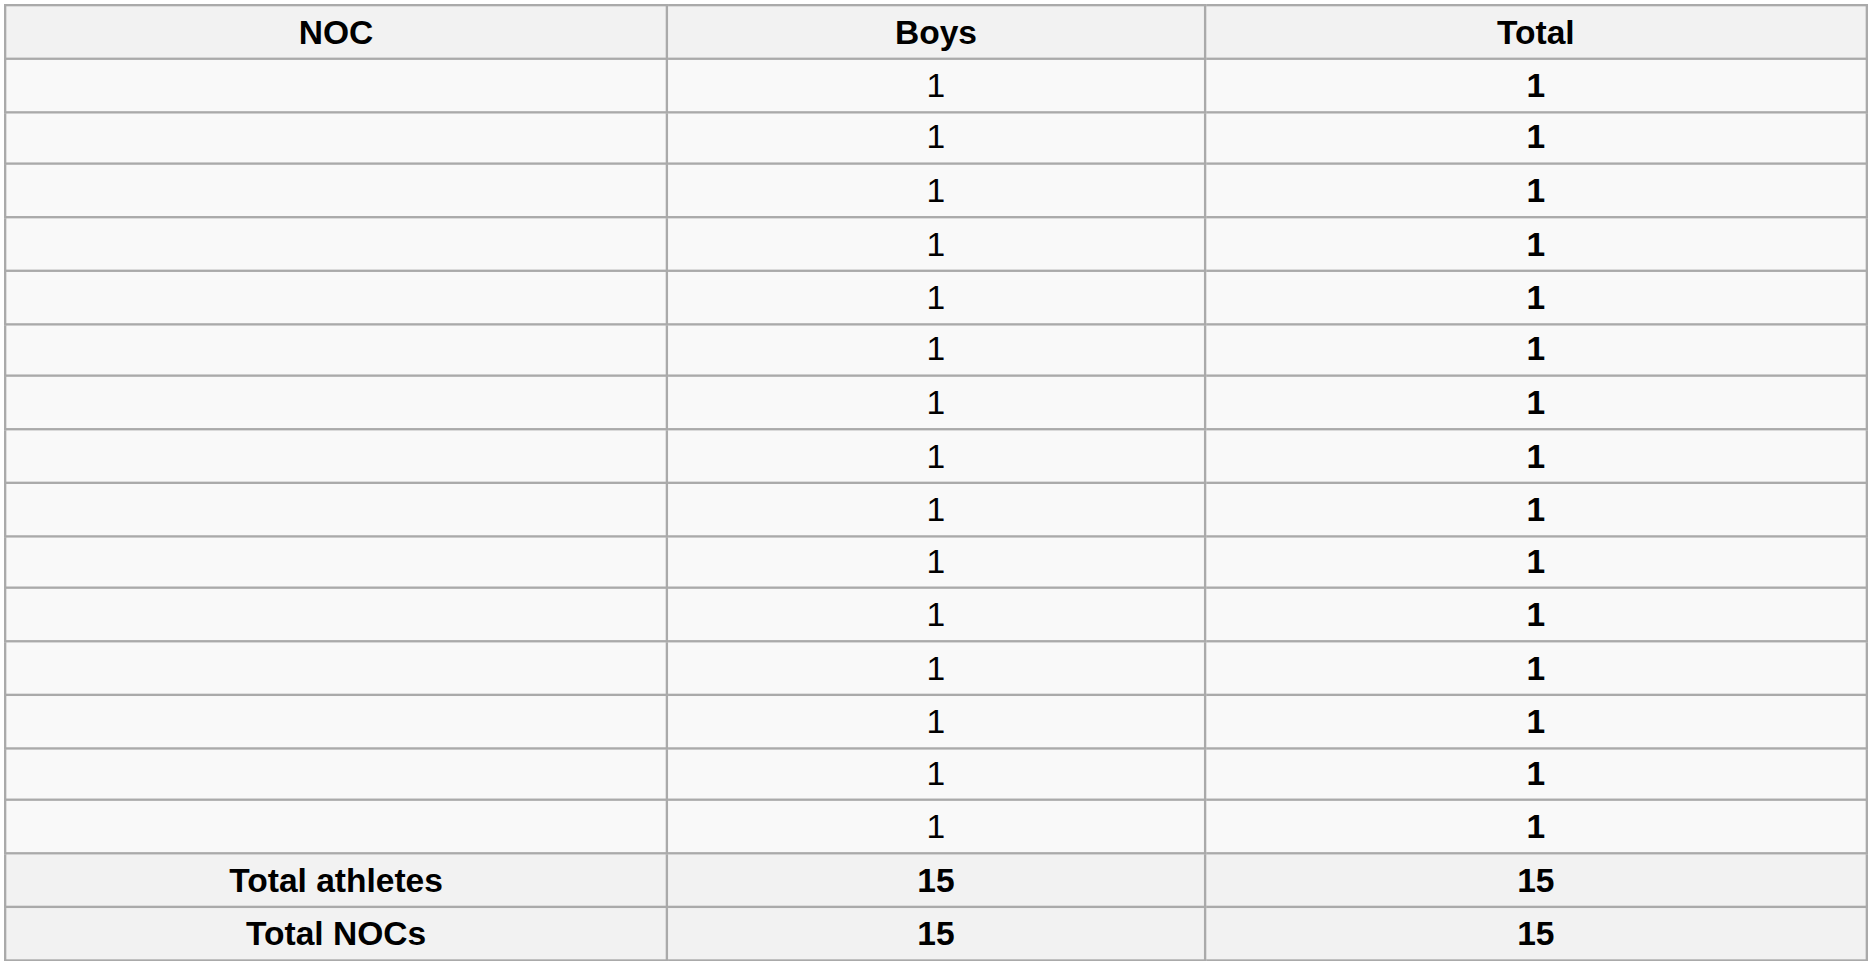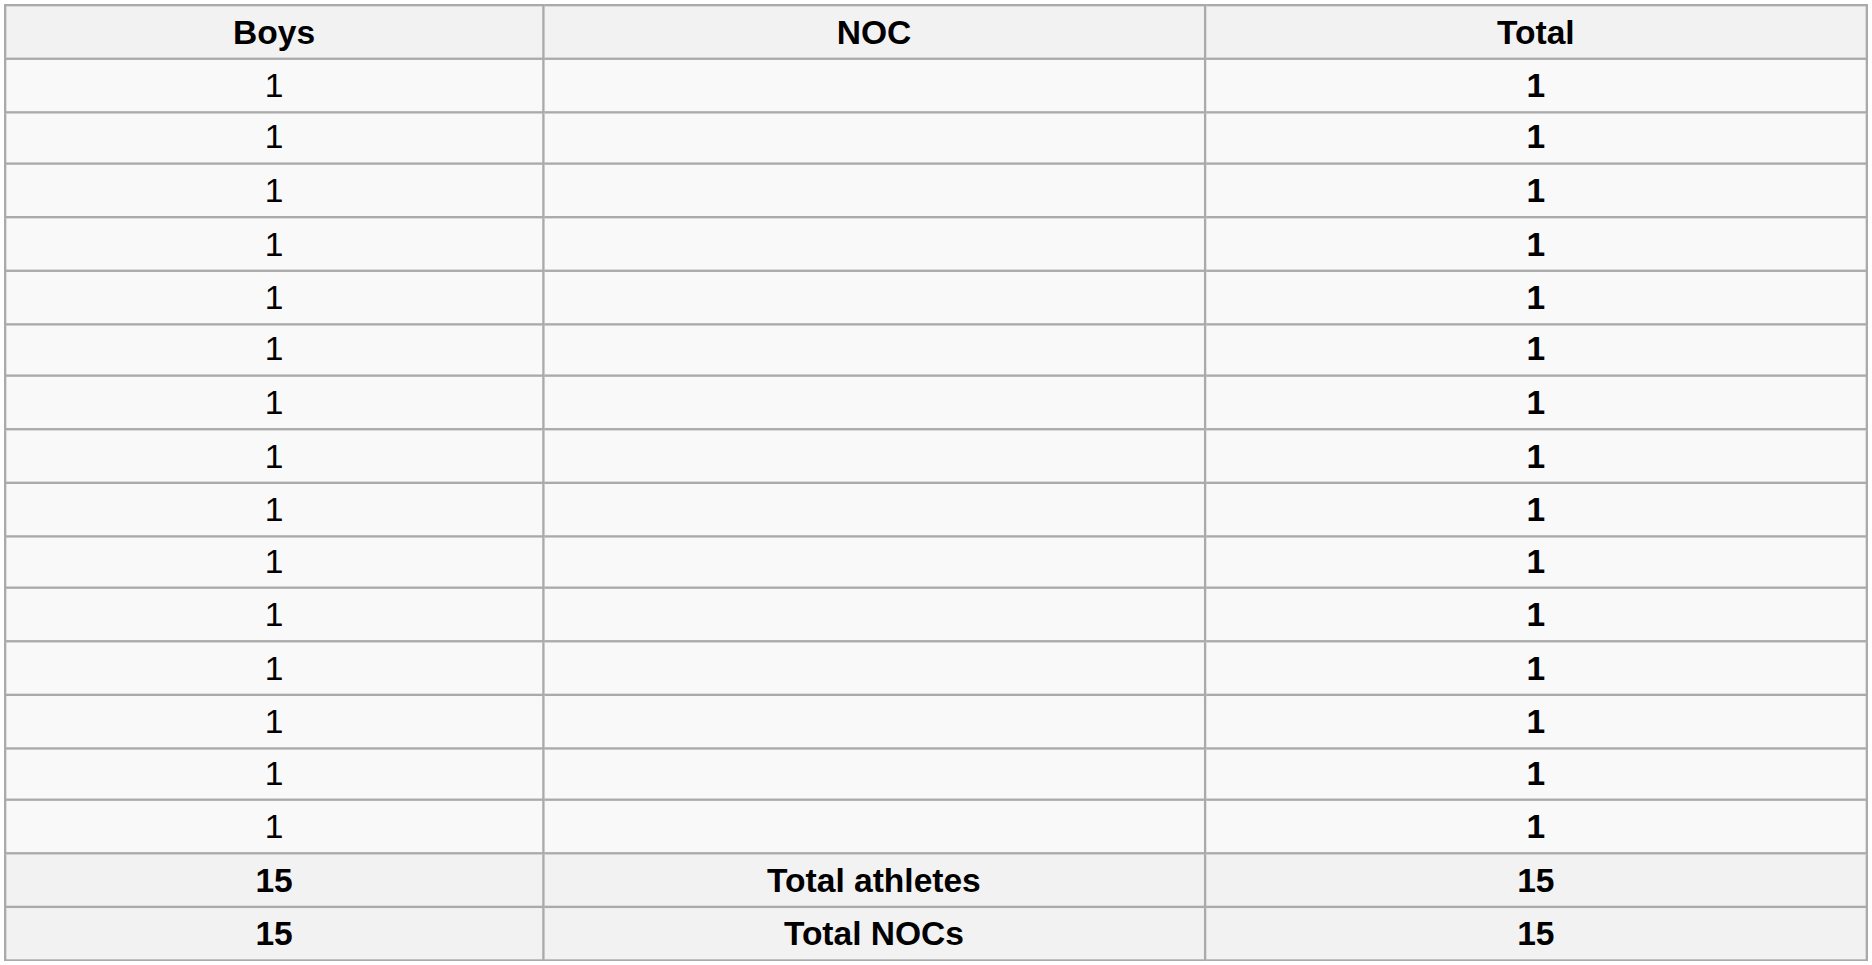columns swapped: (336, 32) <-> (936, 32)
